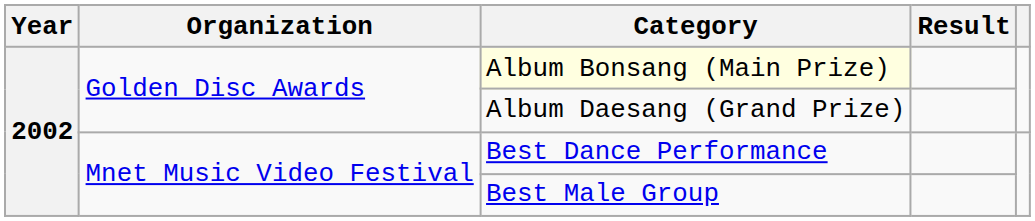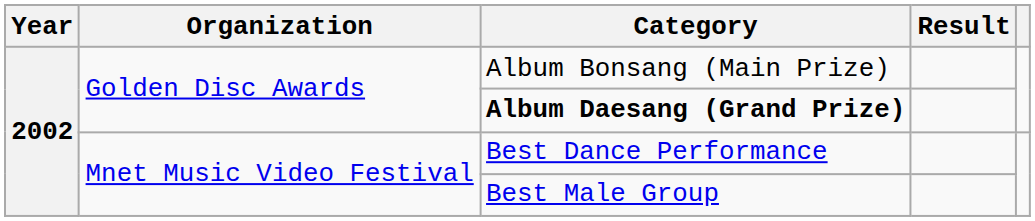(688, 68) lightyellow background -> (688, 68) no background
(696, 110) normal -> (696, 110) bold
